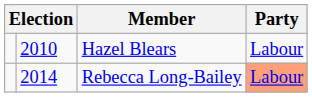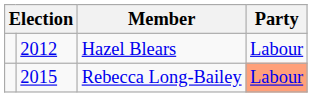(39, 48) 2010 -> (39, 48) 2012
(39, 77) 2014 -> (39, 77) 2015
